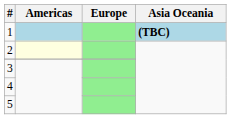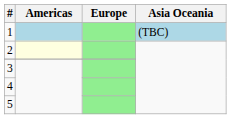(154, 31) bold -> (153, 31) normal
